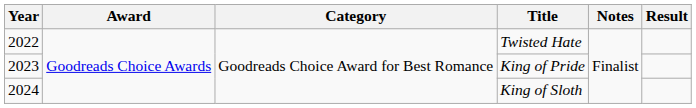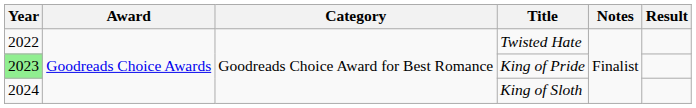(24, 66) no background -> (24, 66) lightgreen background
